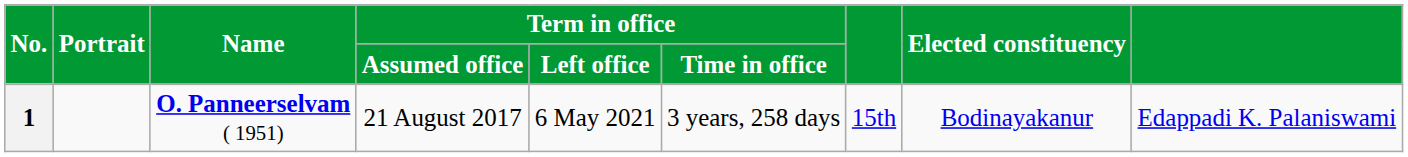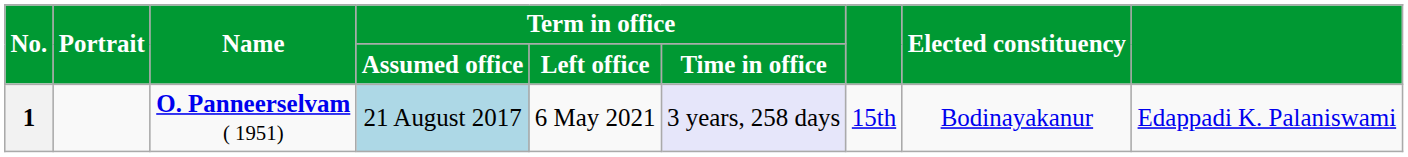(443, 117) no background -> (443, 117) lightblue background
(754, 117) no background -> (754, 117) lavender background
